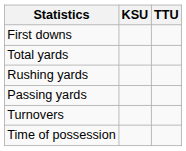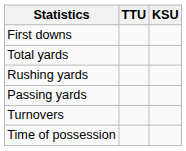columns swapped: (135, 15) <-> (166, 15)
